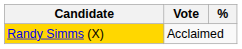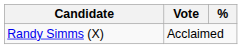(55, 33) gold background -> (55, 33) no background
